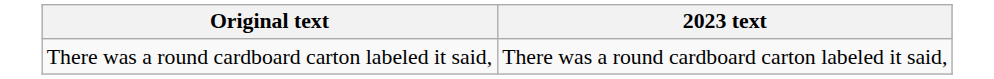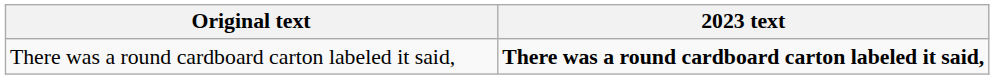(725, 56) normal -> (743, 56) bold
